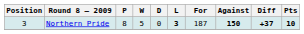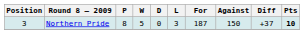(176, 23) bold -> (176, 23) normal
(234, 23) bold -> (234, 23) normal
(267, 23) bold -> (267, 23) normal
